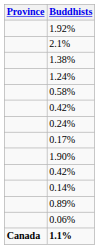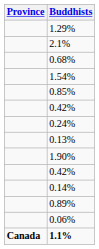(62, 28) 1.92% -> (62, 28) 1.29%
(62, 60) 1.38% -> (62, 60) 0.68%
(62, 76) 1.24% -> (62, 76) 1.54%
(62, 92) 0.58% -> (62, 92) 0.85%
(62, 140) 0.17% -> (62, 140) 0.13%
